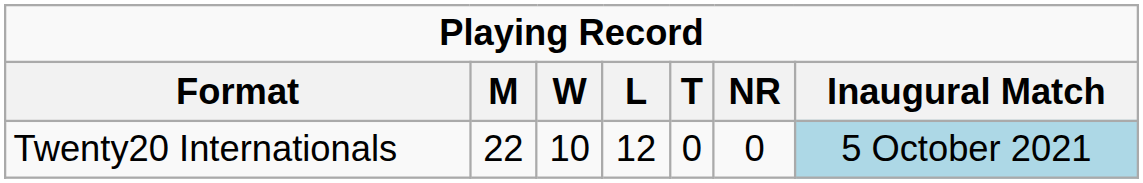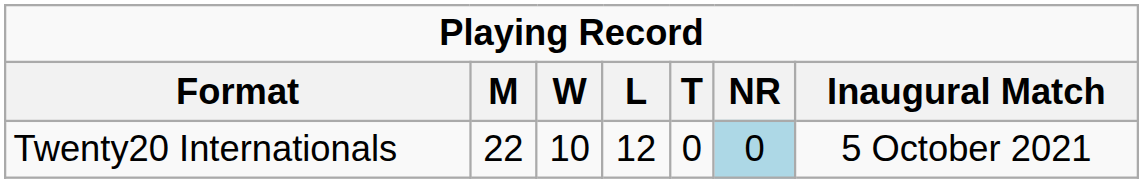(755, 148) no background -> (755, 148) lightblue background
(966, 148) lightblue background -> (966, 148) no background
